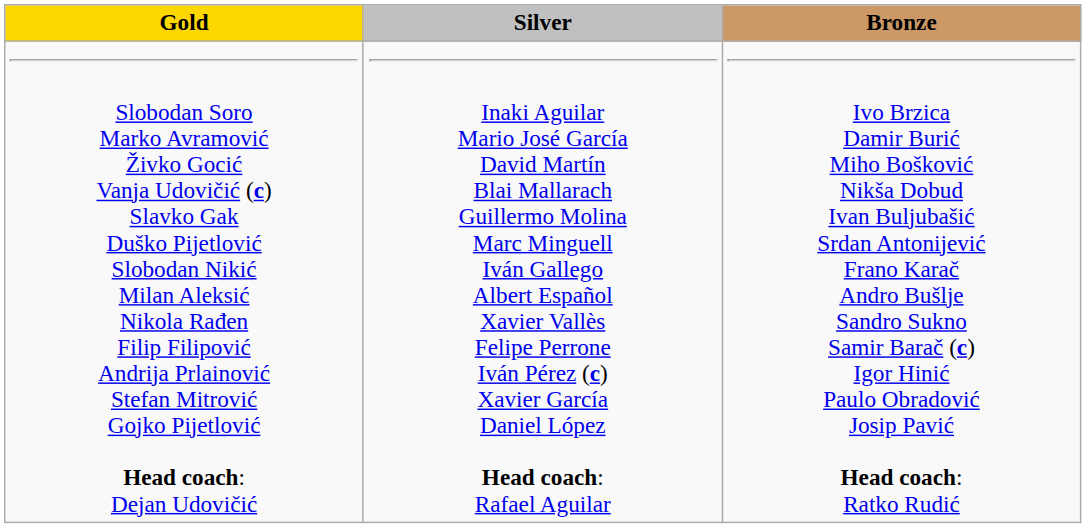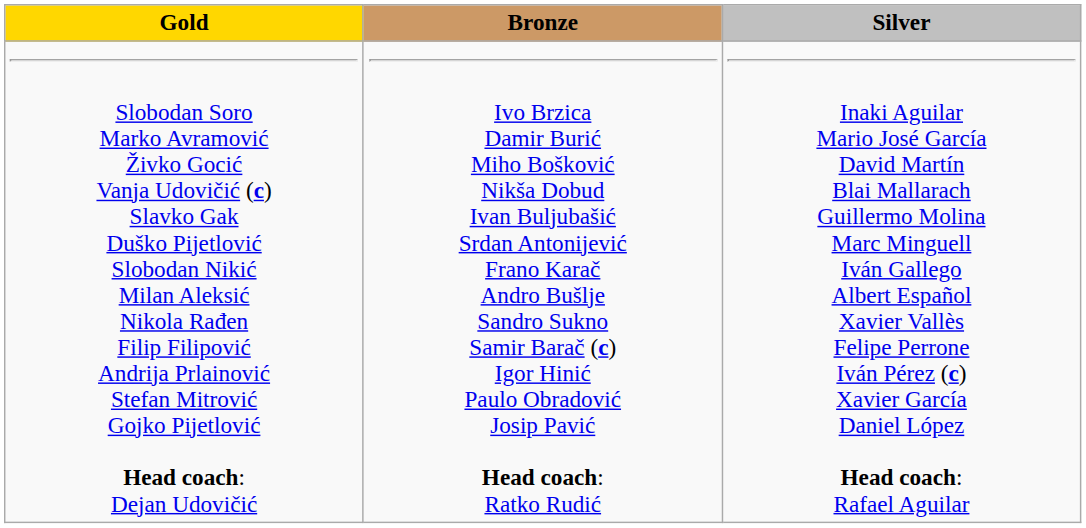columns swapped: (543, 22) <-> (901, 22)
